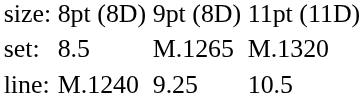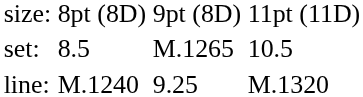(288, 48) M.1320 -> (270, 48) 10.5
(270, 84) 10.5 -> (288, 84) M.1320
